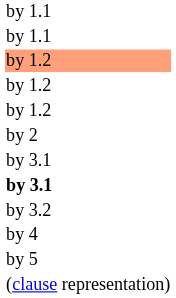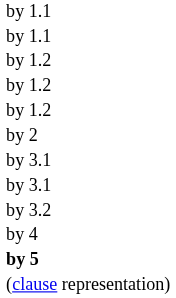(29, 60) lightsalmon background -> (29, 60) no background
(29, 185) bold -> (29, 185) normal
(22, 259) normal -> (22, 259) bold
